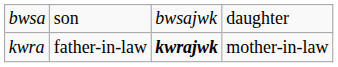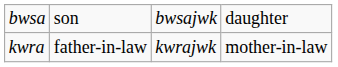(187, 47) bold -> (186, 47) normal
